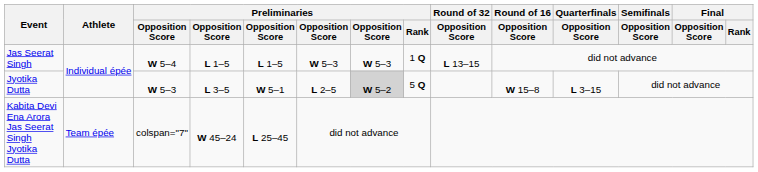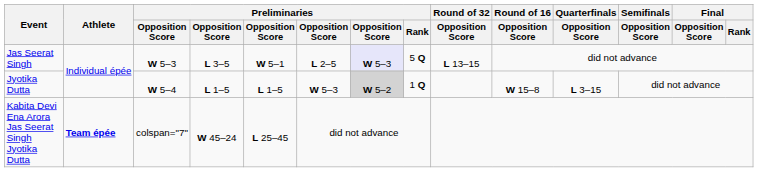(162, 64) W 5–4 -> (162, 64) W 5–3
(217, 64) L 1–5 -> (217, 64) L 3–5
(270, 64) L 1–5 -> (270, 64) W 5–1
(324, 64) W 5–3 -> (324, 64) L 2–5
(377, 64) no background -> (377, 64) lavender background
(417, 58) 1 Q -> (417, 58) 5 Q
(162, 90) W 5–3 -> (162, 90) W 5–4
(217, 90) L 3–5 -> (217, 90) L 1–5
(270, 90) W 5–1 -> (270, 90) L 1–5
(324, 90) L 2–5 -> (324, 90) W 5–3
(417, 85) 5 Q -> (417, 85) 1 Q
(90, 133) normal -> (91, 133) bold
